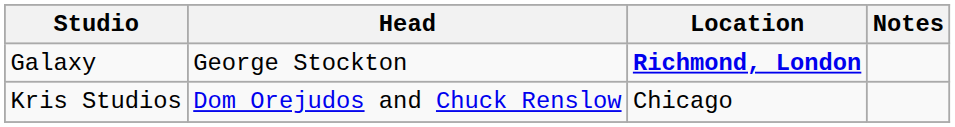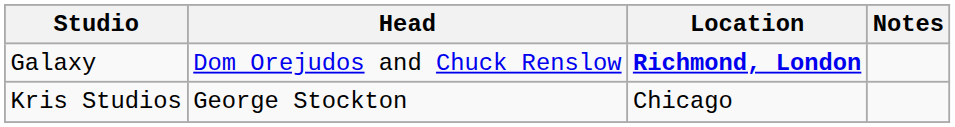(300, 63) George Stockton -> (407, 63) Dom Orejudos and Chuck Renslow
(407, 102) Dom Orejudos and Chuck Renslow -> (300, 102) George Stockton
